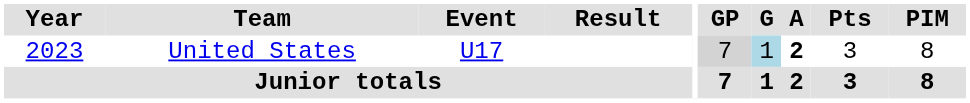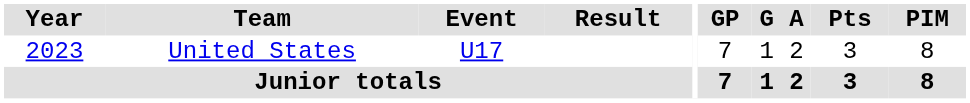(725, 51) lightgrey background -> (725, 51) no background
(767, 51) lightblue background -> (767, 51) no background
(797, 51) bold -> (797, 51) normal
